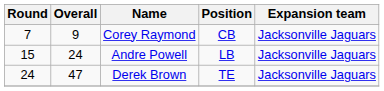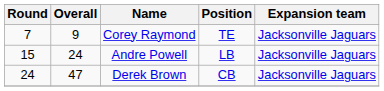(227, 34) CB -> (227, 34) TE
(227, 75) TE -> (227, 75) CB
